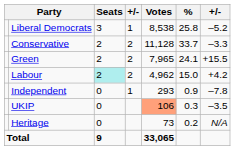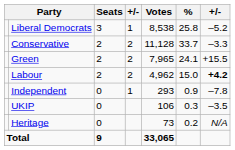(99, 75) paleturquoise background -> (99, 75) no background
(218, 75) normal -> (218, 75) bold
(166, 106) lightsalmon background -> (166, 106) no background
